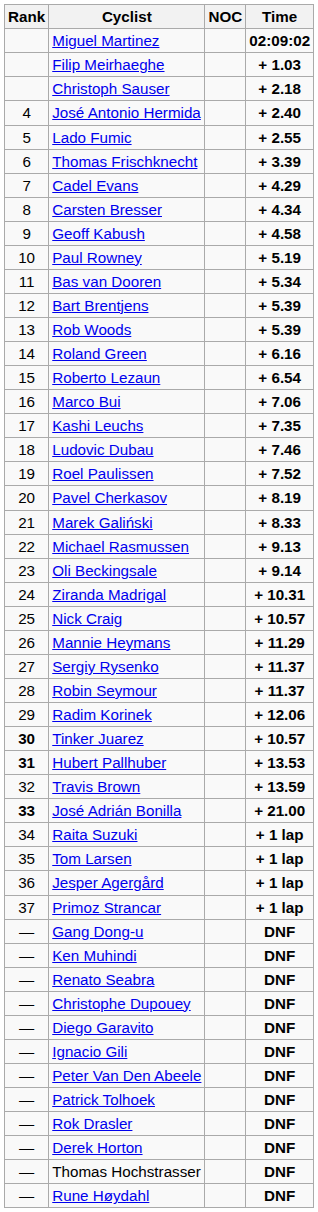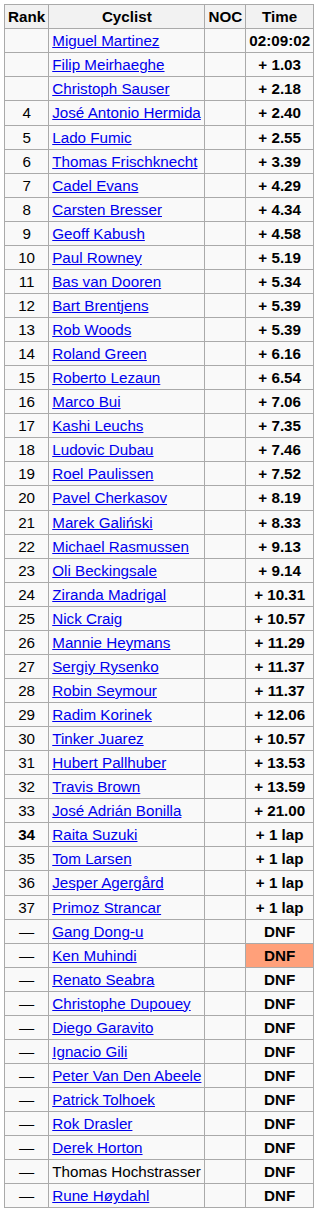(27, 739) bold -> (27, 739) normal
(27, 763) bold -> (27, 763) normal
(27, 811) bold -> (27, 811) normal
(27, 835) normal -> (27, 835) bold
(280, 955) no background -> (280, 955) lightsalmon background
